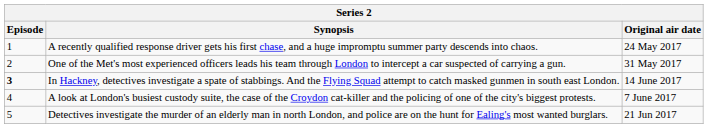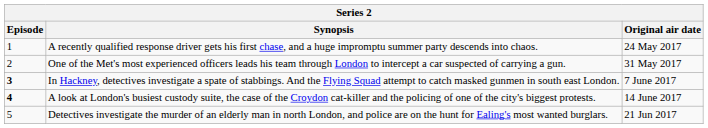(653, 81) 14 June 2017 -> (650, 81) 7 June 2017
(9, 98) normal -> (9, 98) bold
(650, 98) 7 June 2017 -> (653, 98) 14 June 2017
